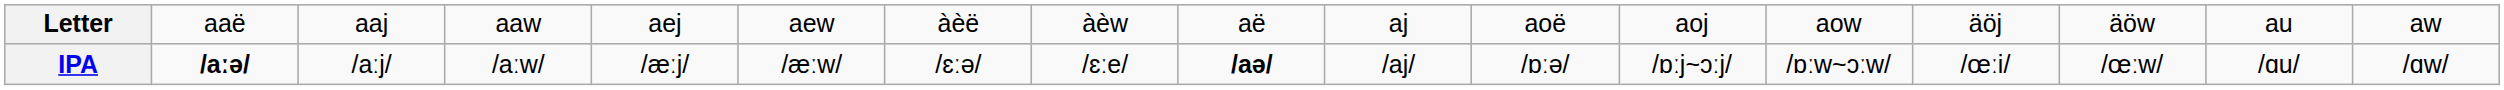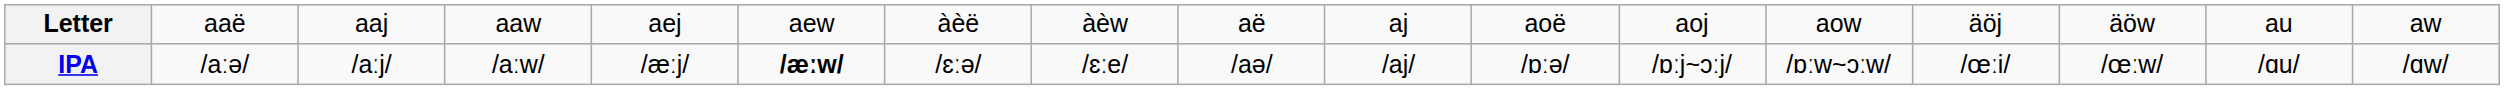(225, 63) bold -> (225, 63) normal
(812, 63) normal -> (812, 63) bold
(1252, 63) bold -> (1252, 63) normal
